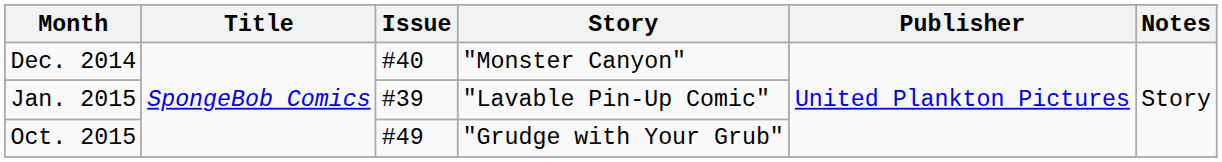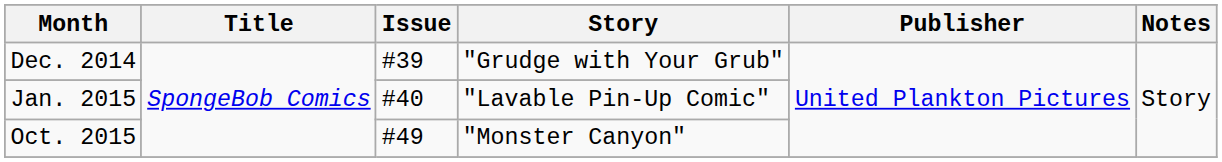(403, 62) #40 -> (403, 62) #39
(574, 62) "Monster Canyon" -> (623, 62) "Grudge with Your Grub"
(403, 100) #39 -> (403, 100) #40
(623, 138) "Grudge with Your Grub" -> (574, 138) "Monster Canyon"
